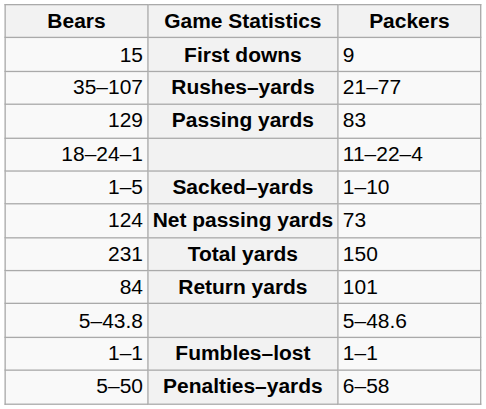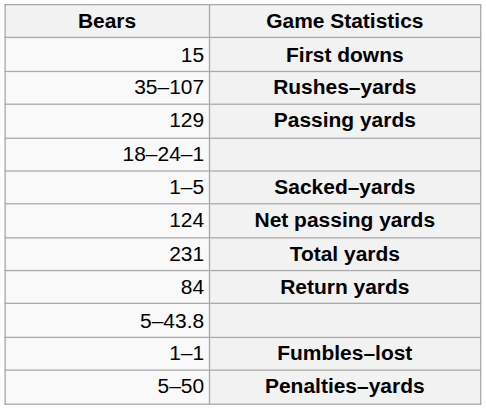- column: (409, 21)
